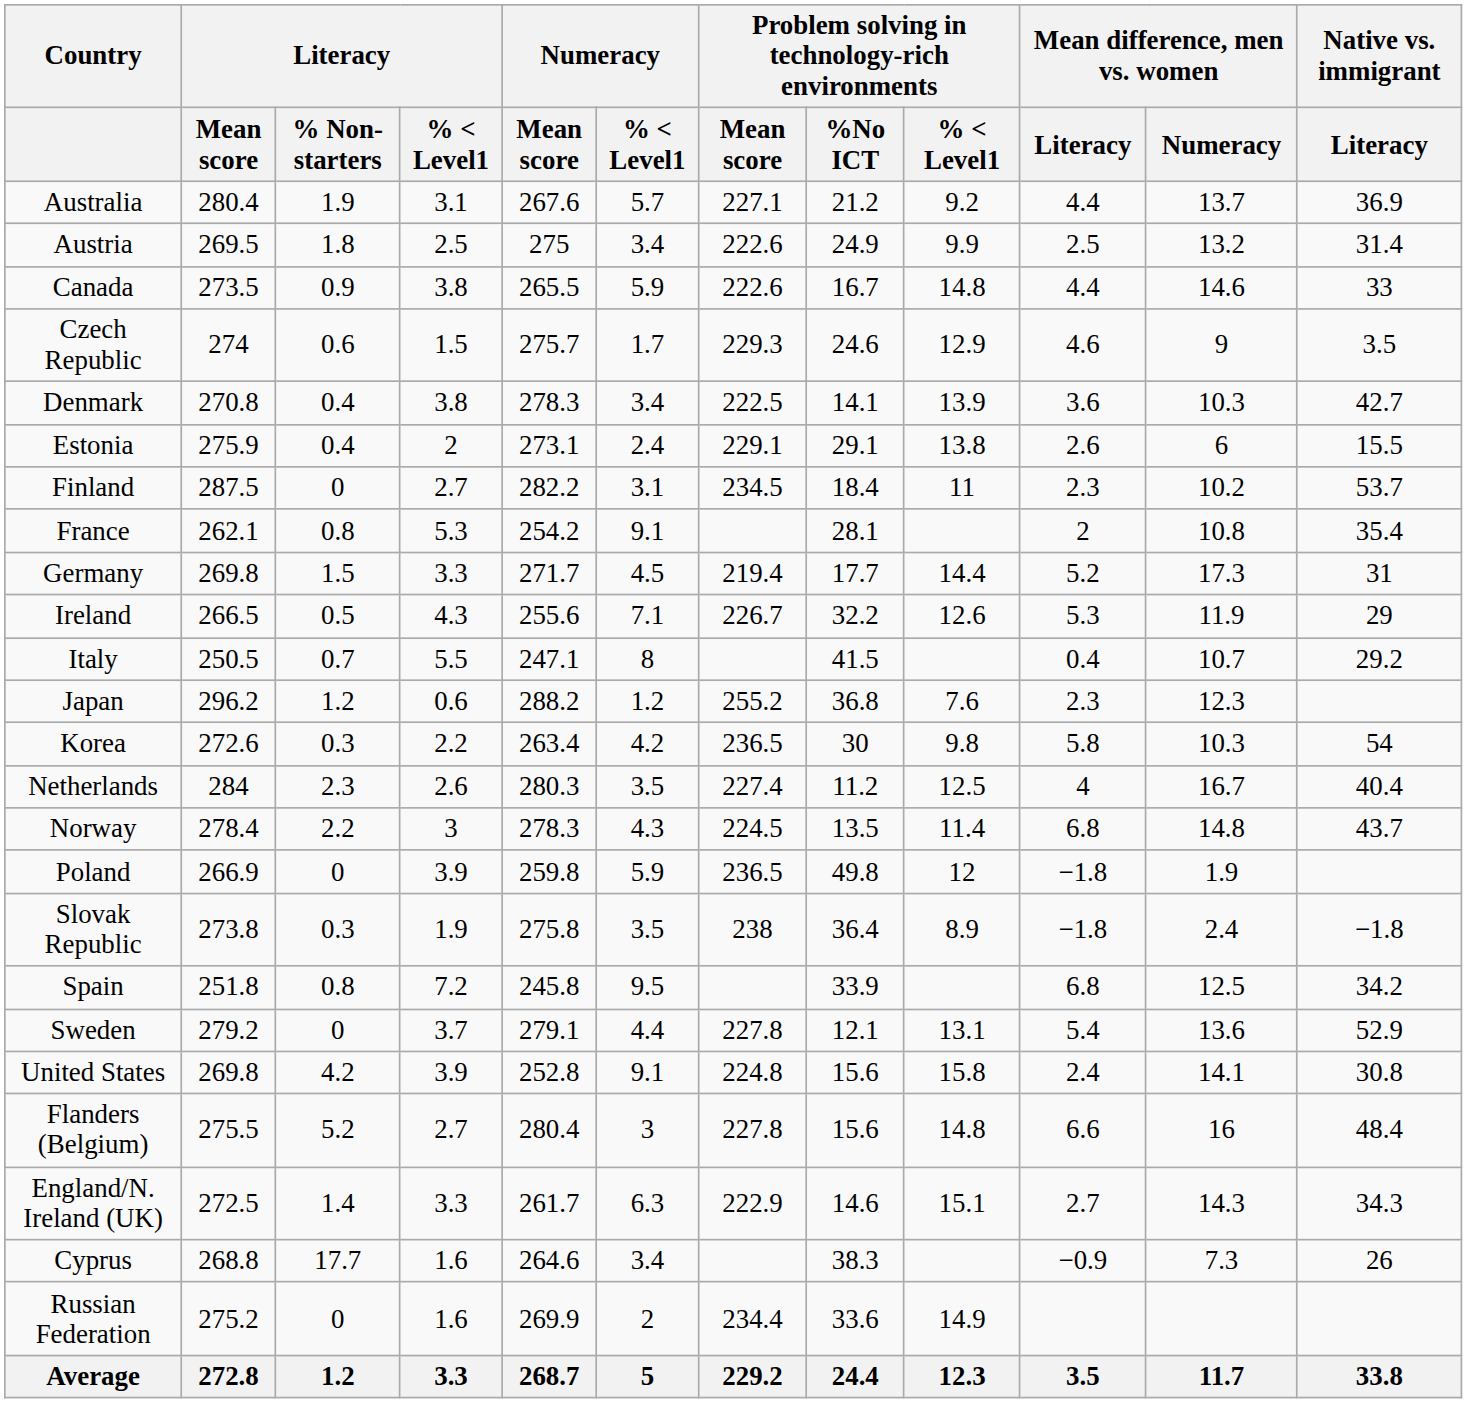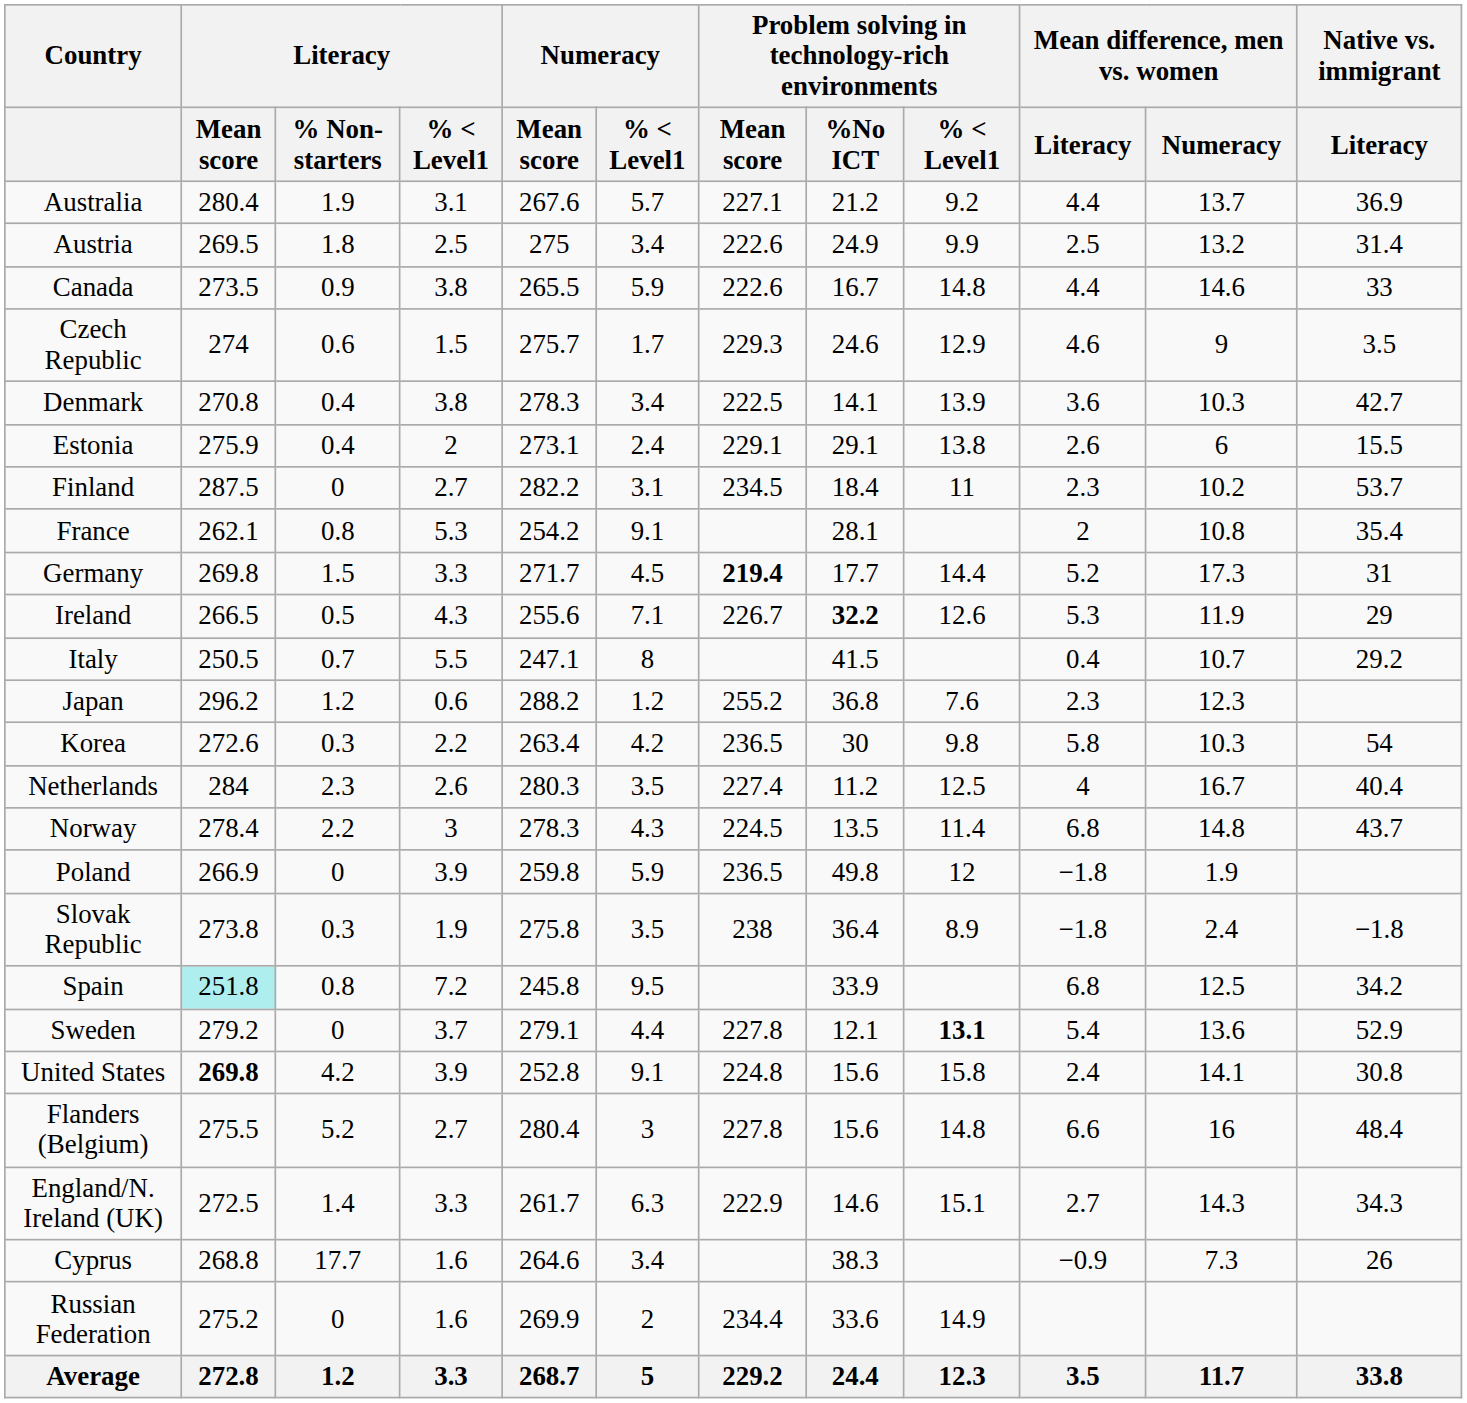(753, 573) normal -> (753, 573) bold
(855, 615) normal -> (855, 615) bold
(228, 986) no background -> (228, 986) paleturquoise background
(962, 1029) normal -> (962, 1029) bold
(228, 1072) normal -> (228, 1072) bold
